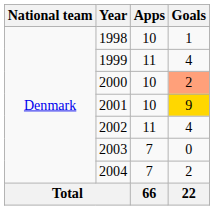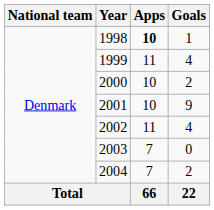(149, 37) normal -> (149, 37) bold
(189, 82) lightsalmon background -> (189, 82) no background
(189, 104) gold background -> (189, 104) no background
